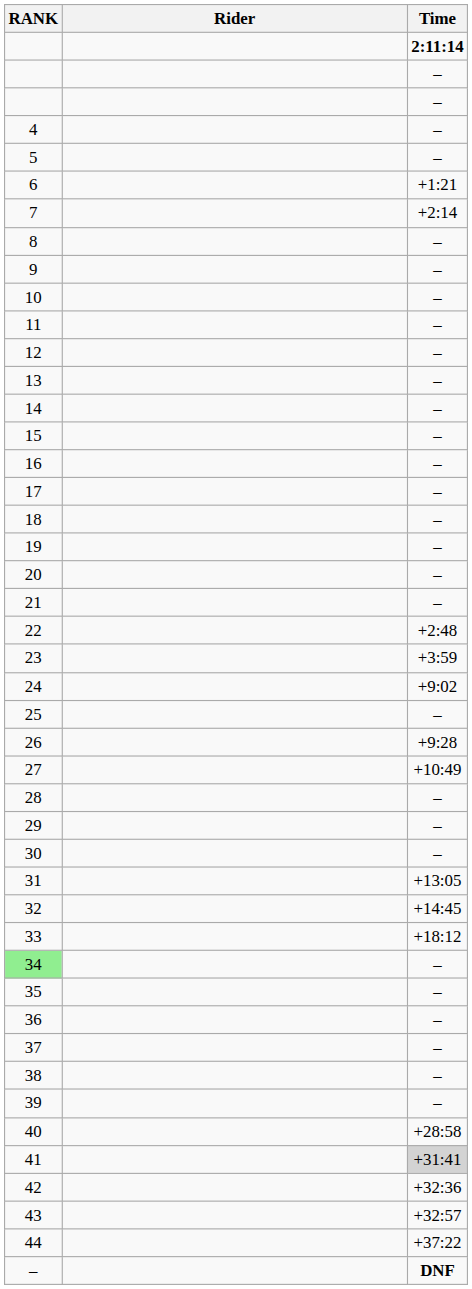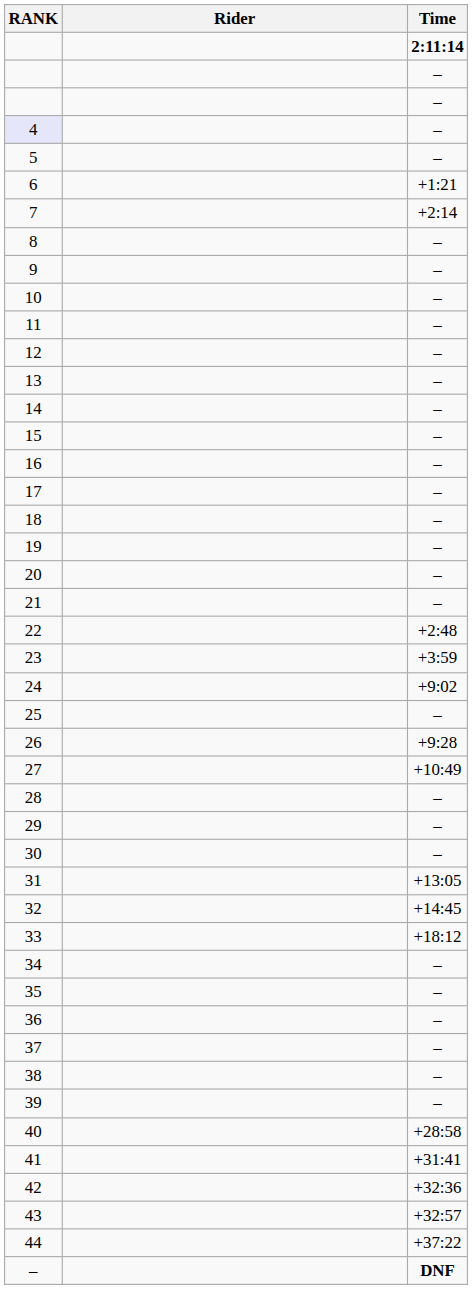(33, 129) no background -> (33, 129) lavender background
(33, 964) lightgreen background -> (33, 964) no background
(437, 1159) lightgrey background -> (437, 1159) no background
